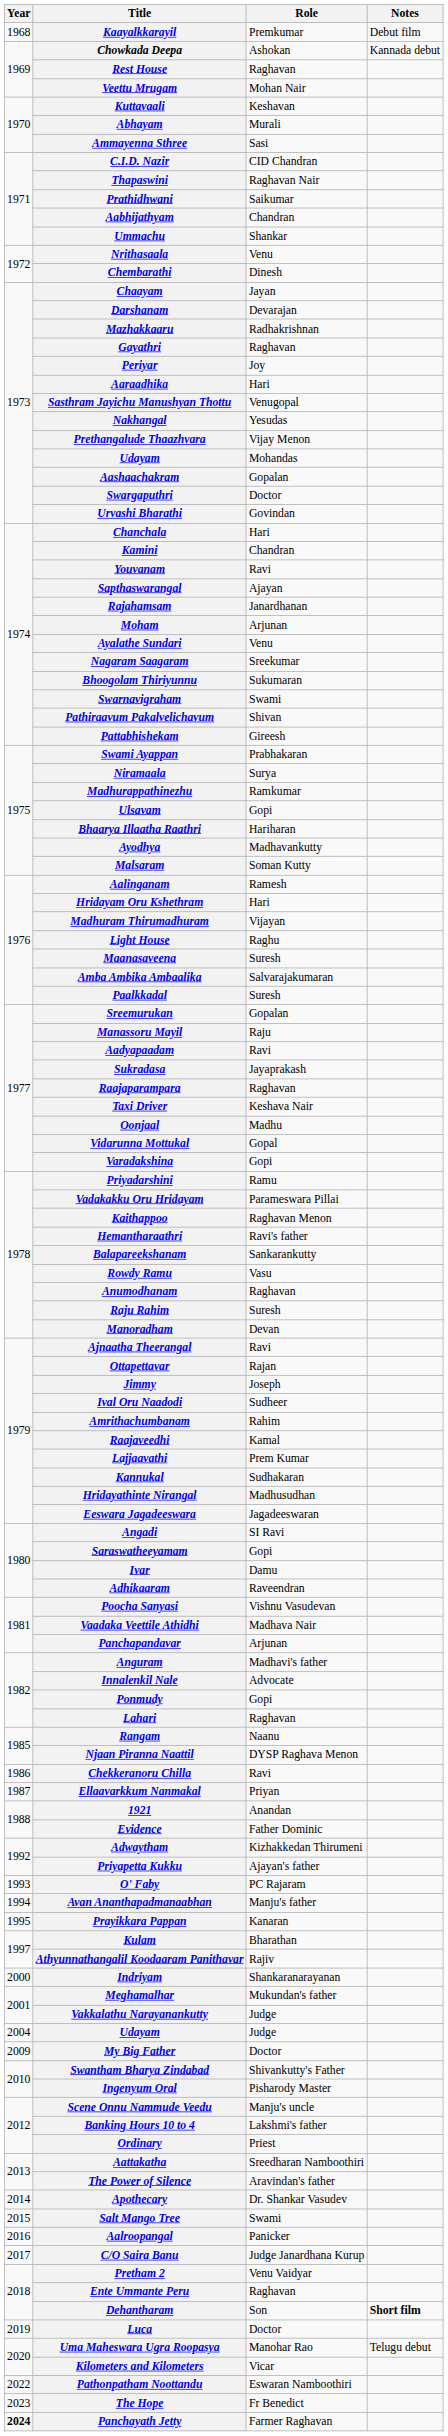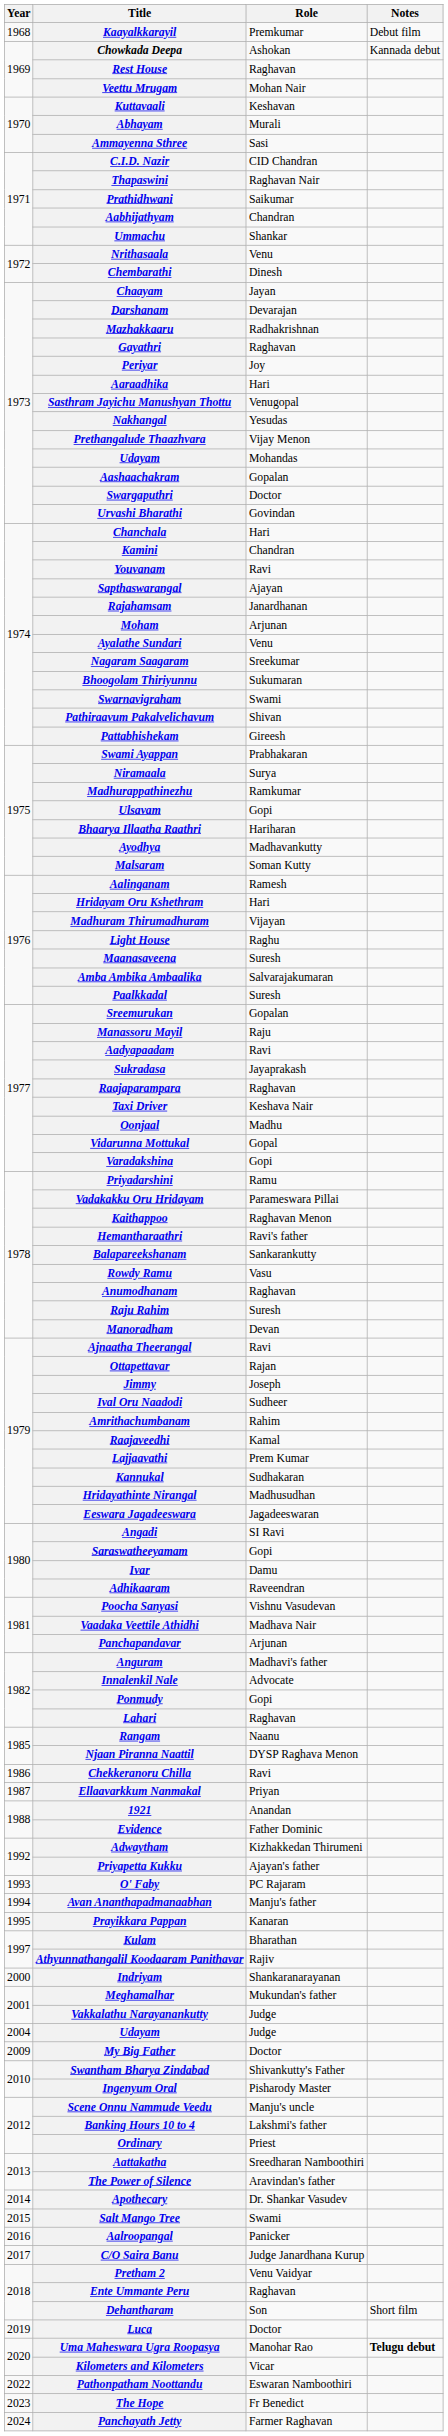(395, 2310) bold -> (394, 2310) normal
(400, 2347) normal -> (402, 2347) bold
(19, 2421) bold -> (19, 2421) normal
